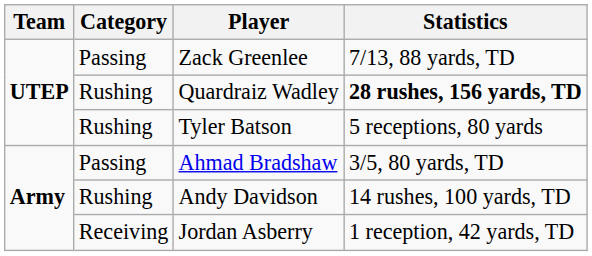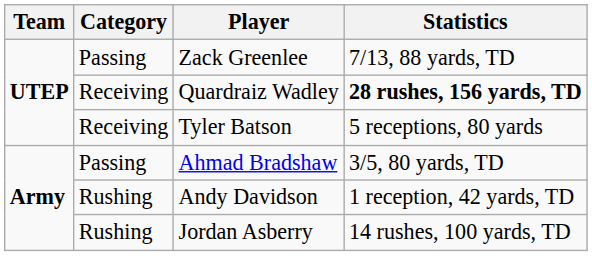(116, 92) Rushing -> (124, 92) Receiving
(116, 127) Rushing -> (124, 127) Receiving
(460, 197) 14 rushes, 100 yards, TD -> (462, 197) 1 reception, 42 yards, TD
(124, 232) Receiving -> (116, 232) Rushing
(462, 232) 1 reception, 42 yards, TD -> (460, 232) 14 rushes, 100 yards, TD
